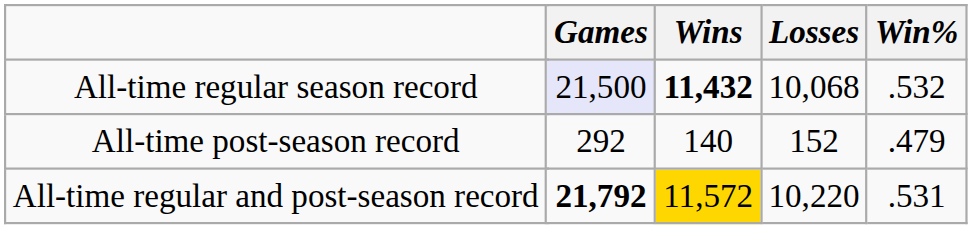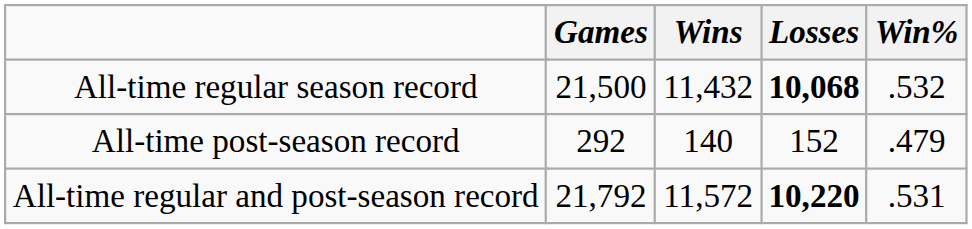(601, 86) lavender background -> (601, 86) no background
(708, 86) bold -> (708, 86) normal
(814, 86) normal -> (814, 86) bold
(601, 195) bold -> (601, 195) normal
(708, 195) gold background -> (708, 195) no background
(814, 195) normal -> (814, 195) bold
